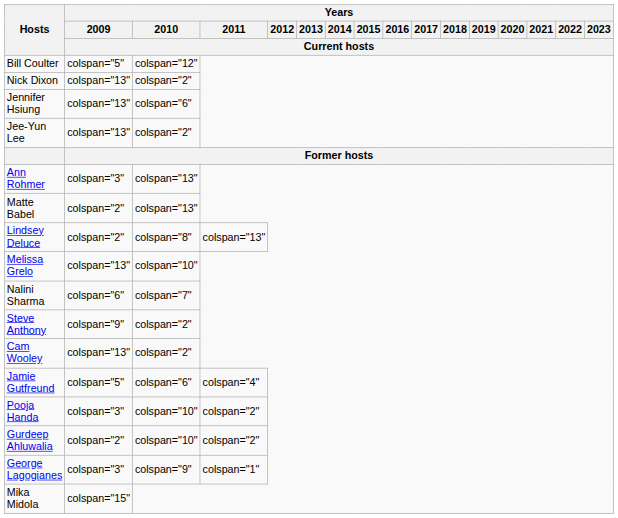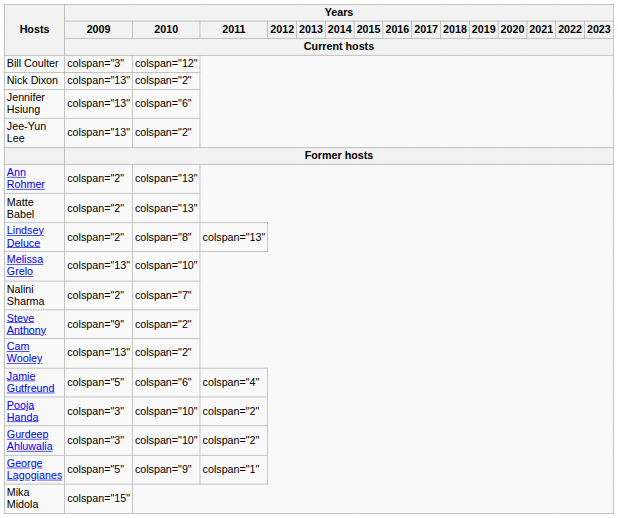(96, 64) colspan="5" -> (96, 64) colspan="3"
(96, 179) colspan="3" -> (96, 179) colspan="2"
(96, 295) colspan="6" -> (96, 295) colspan="2"
(96, 440) colspan="2" -> (96, 440) colspan="3"
(96, 469) colspan="3" -> (96, 469) colspan="5"
